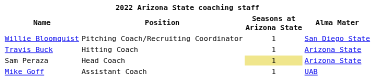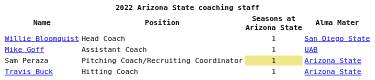(162, 38) Pitching Coach/Recruiting Coordinator -> (103, 38) Head Coach
rows swapped: (24, 72) <-> (29, 49)
(103, 61) Head Coach -> (162, 61) Pitching Coach/Recruiting Coordinator
